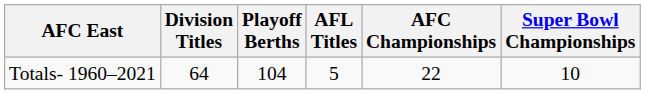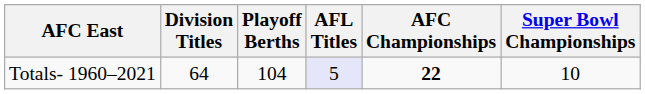(334, 72) no background -> (334, 72) lavender background
(431, 72) normal -> (431, 72) bold
